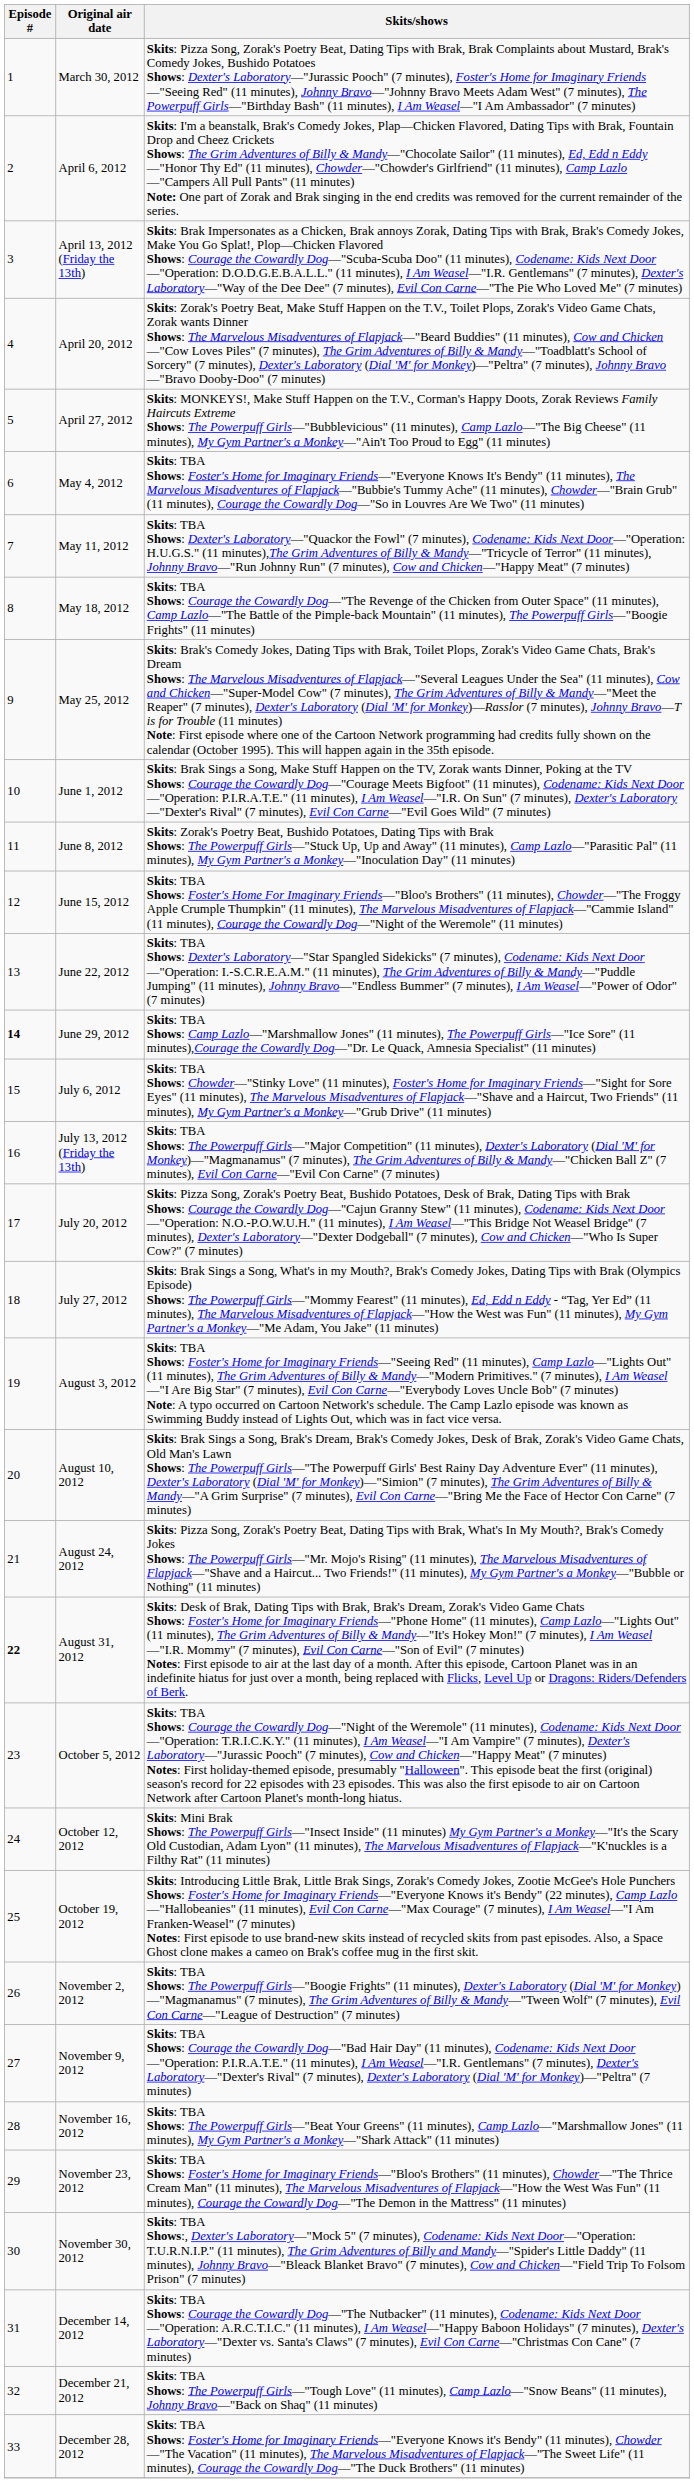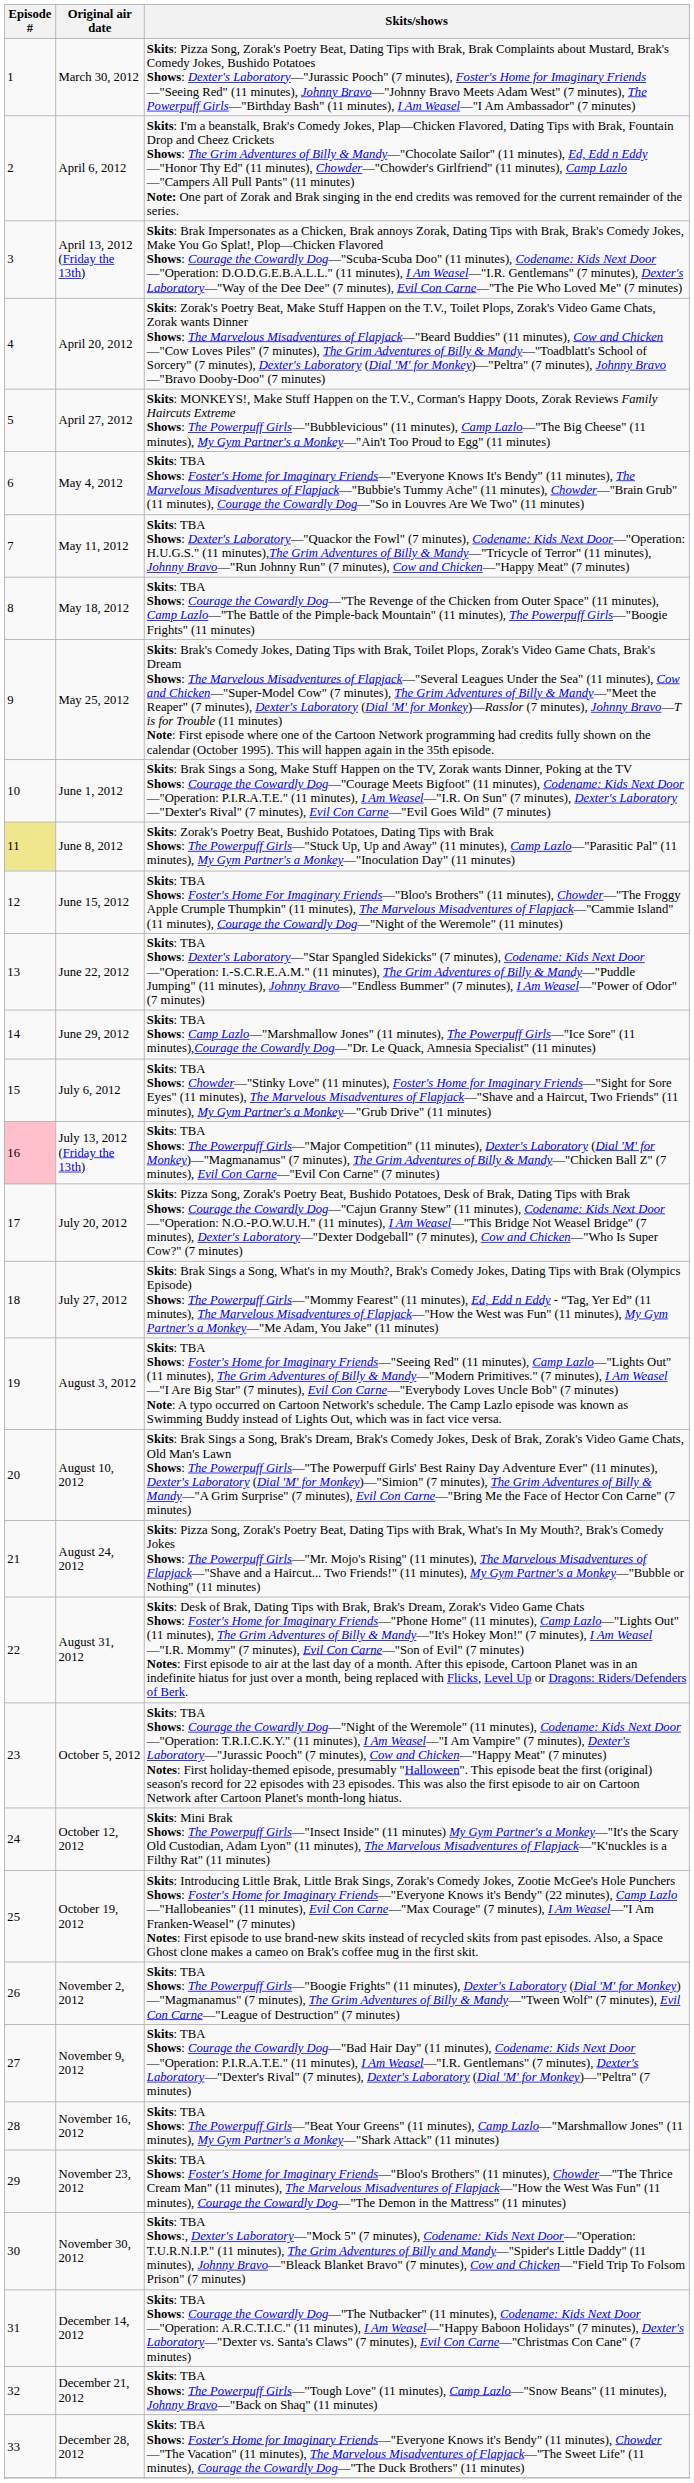(13, 846) no background -> (13, 846) khaki background
(14, 1034) bold -> (14, 1034) normal
(14, 1152) no background -> (14, 1152) pink background
(14, 1650) bold -> (14, 1650) normal
